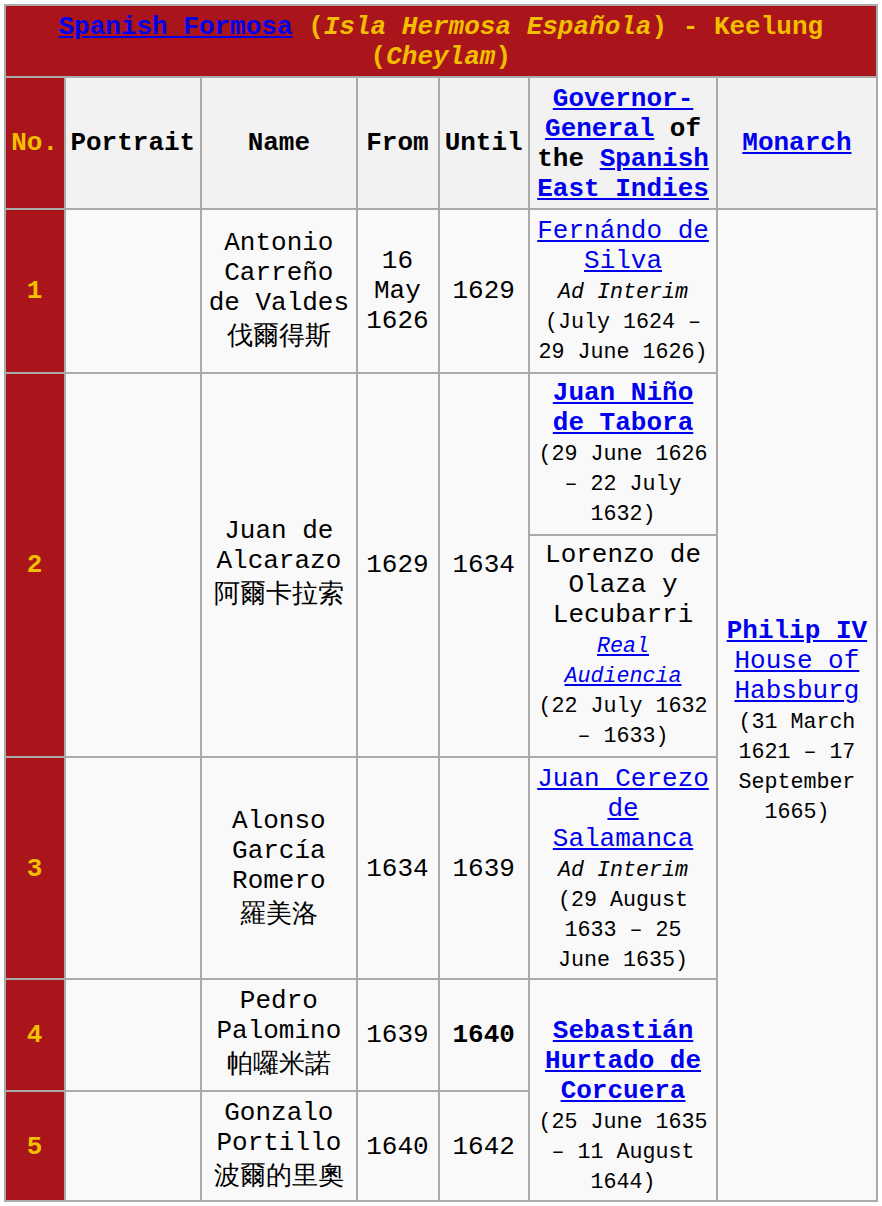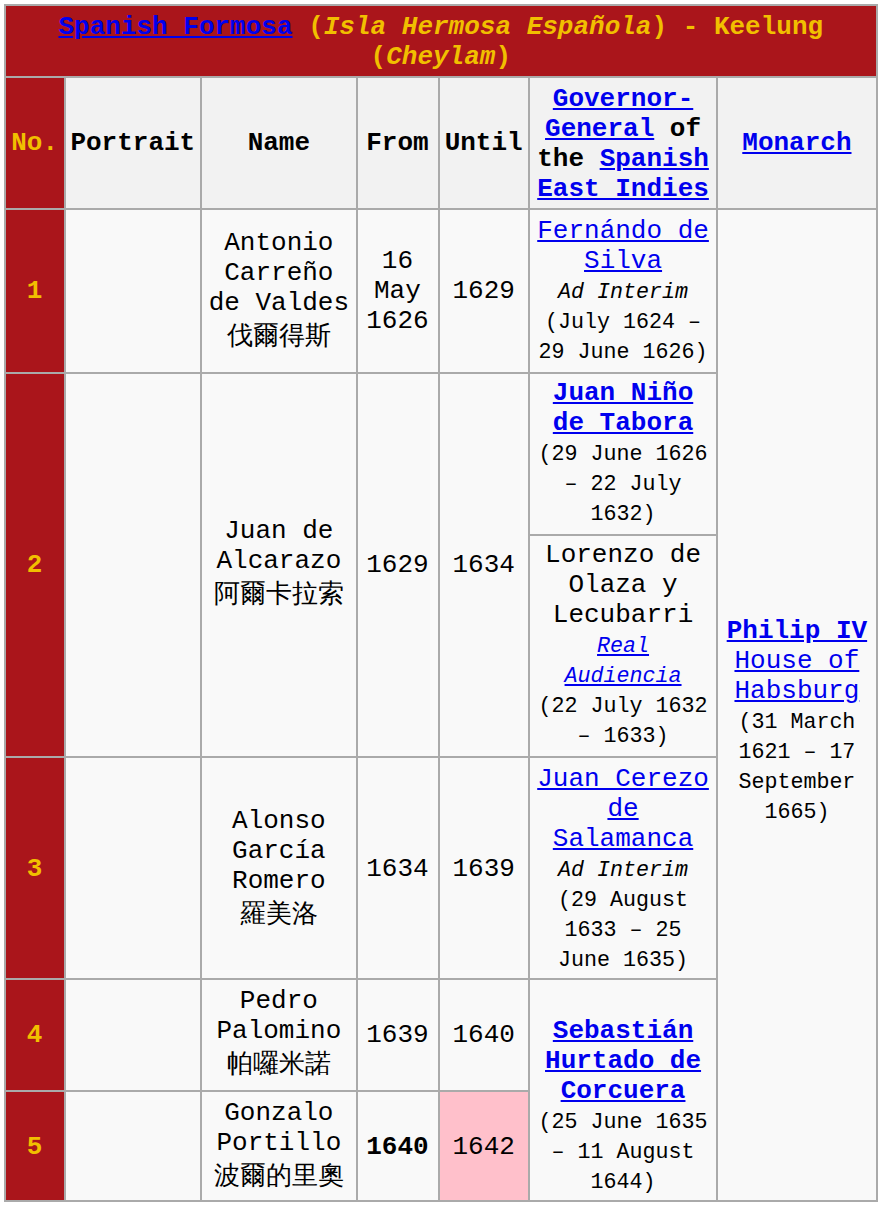(484, 1035) bold -> (484, 1035) normal
(397, 1146) normal -> (397, 1146) bold
(484, 1146) no background -> (484, 1146) pink background
